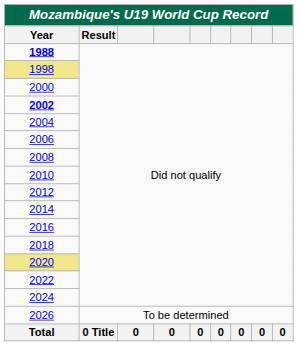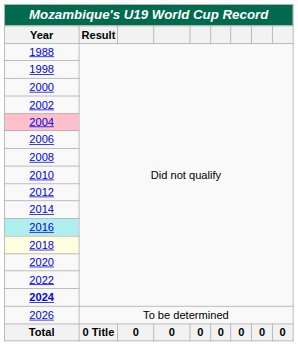(42, 52) bold -> (42, 52) normal
(42, 70) khaki background -> (42, 70) no background
(42, 105) bold -> (42, 105) normal
(42, 122) no background -> (42, 122) pink background
(42, 228) no background -> (42, 228) paleturquoise background
(42, 245) no background -> (42, 245) lightyellow background
(42, 263) khaki background -> (42, 263) no background
(42, 298) normal -> (42, 298) bold
